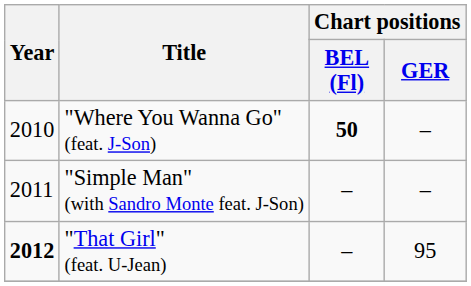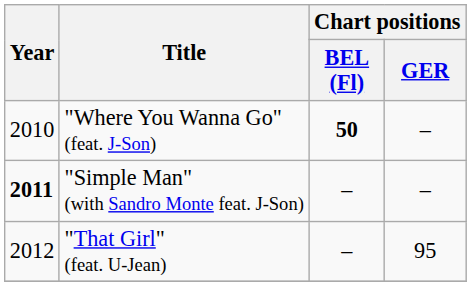(32, 190) normal -> (31, 190) bold
(32, 250) bold -> (32, 250) normal
